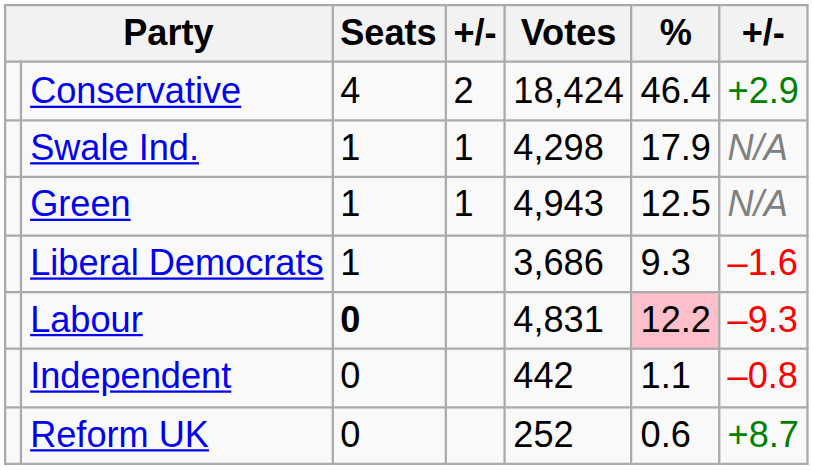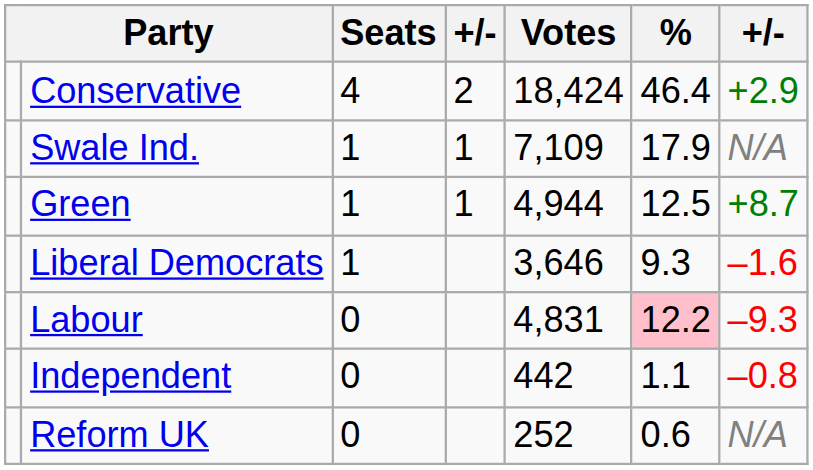(559, 147) 4,298 -> (559, 147) 7,109
(559, 205) 4,943 -> (559, 205) 4,944
(758, 205) N/A -> (763, 205) +8.7
(559, 262) 3,686 -> (559, 262) 3,646
(350, 319) bold -> (350, 319) normal
(763, 434) +8.7 -> (758, 434) N/A
